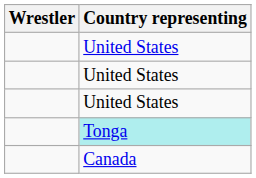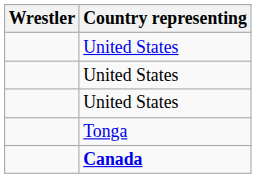(105, 131) paleturquoise background -> (105, 131) no background
(110, 159) normal -> (113, 159) bold
